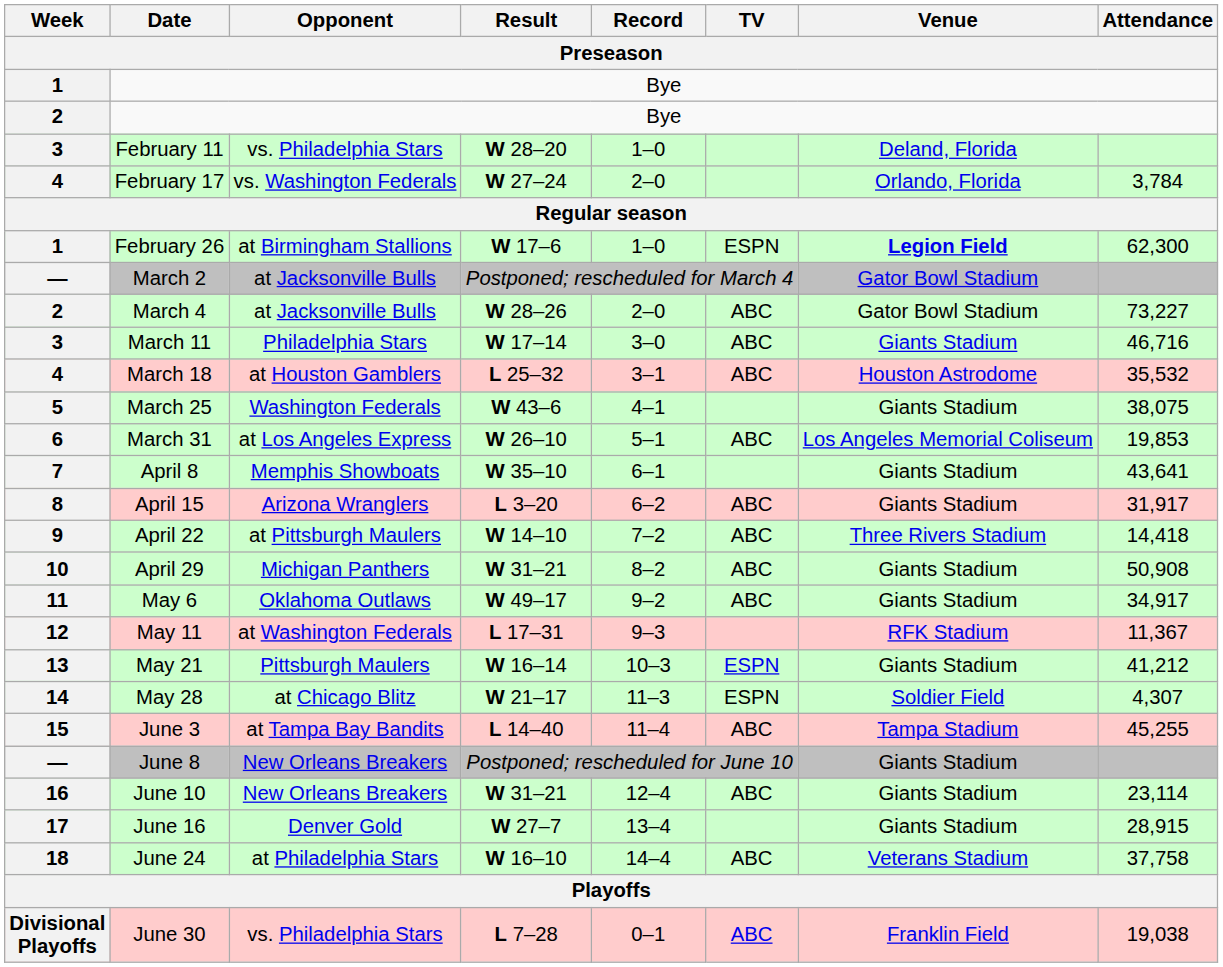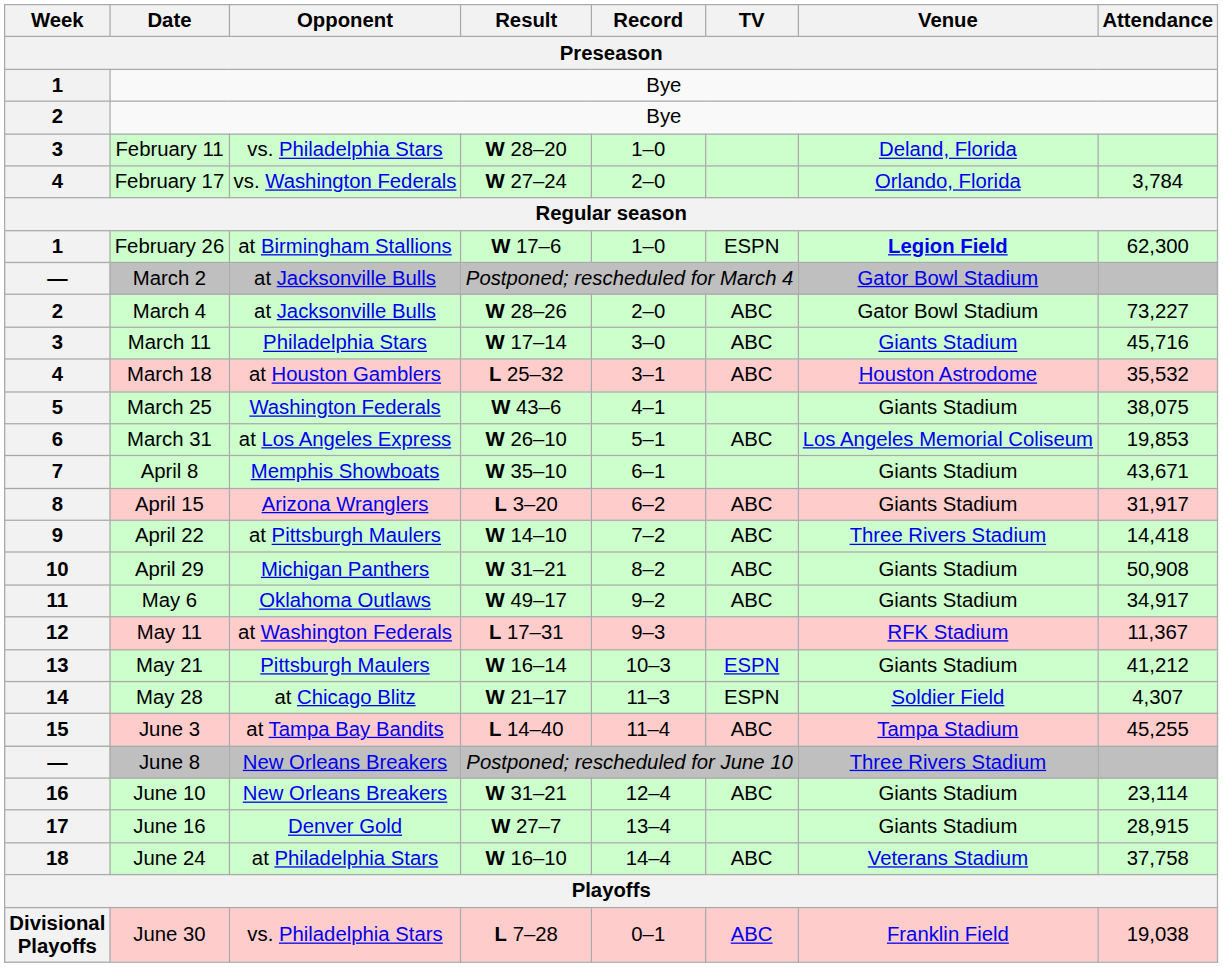(1158, 342) 46,716 -> (1158, 342) 45,716
(1158, 471) 43,641 -> (1158, 471) 43,671
(948, 761) Giants Stadium -> (948, 761) Three Rivers Stadium
